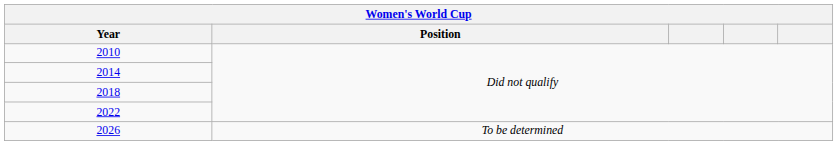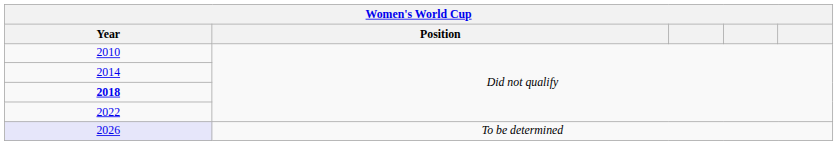(108, 92) normal -> (108, 92) bold
(108, 131) no background -> (108, 131) lavender background
